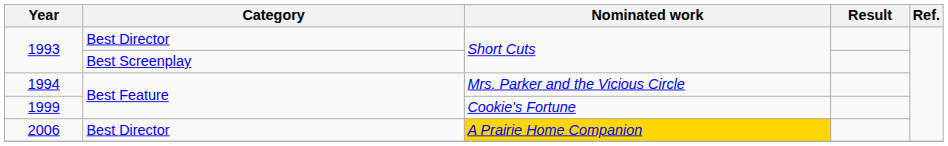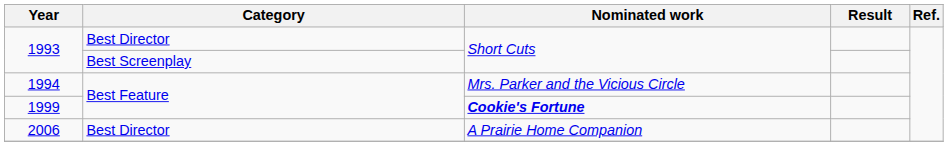(522, 107) normal -> (526, 107) bold
(555, 130) gold background -> (555, 130) no background
